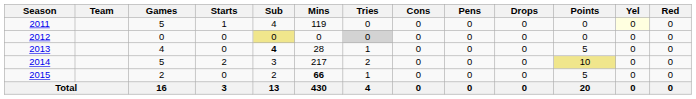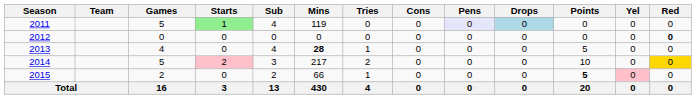(224, 24) no background -> (224, 24) lightgreen background
(470, 24) no background -> (470, 24) lavender background
(524, 24) no background -> (524, 24) lightblue background
(633, 24) lightyellow background -> (633, 24) no background
(274, 36) khaki background -> (274, 36) no background
(368, 36) lightgrey background -> (368, 36) no background
(670, 36) normal -> (670, 36) bold
(274, 49) bold -> (274, 49) normal
(319, 49) normal -> (319, 49) bold
(224, 62) no background -> (224, 62) pink background
(585, 62) khaki background -> (585, 62) no background
(670, 62) no background -> (670, 62) gold background
(319, 75) bold -> (319, 75) normal
(585, 75) normal -> (585, 75) bold
(633, 75) no background -> (633, 75) pink background
